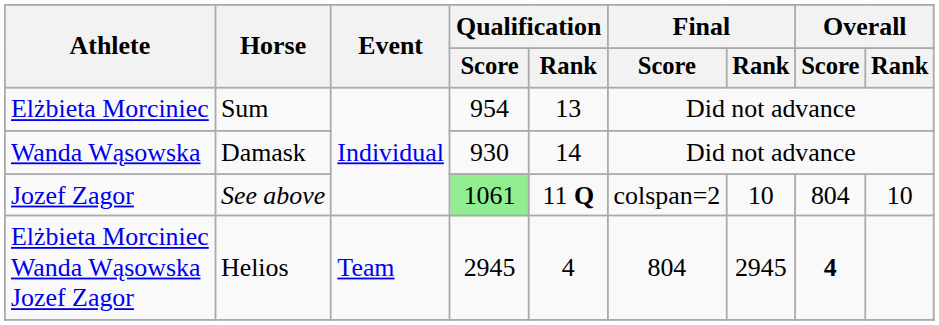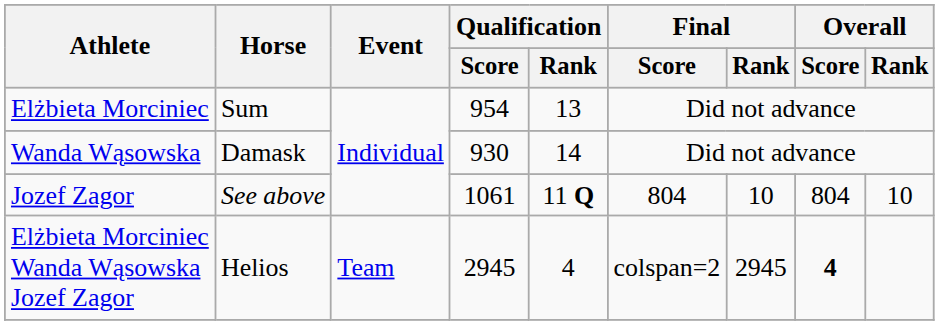(490, 194) lightgreen background -> (490, 194) no background
(667, 194) colspan=2 -> (667, 194) 804
(667, 268) 804 -> (667, 268) colspan=2
